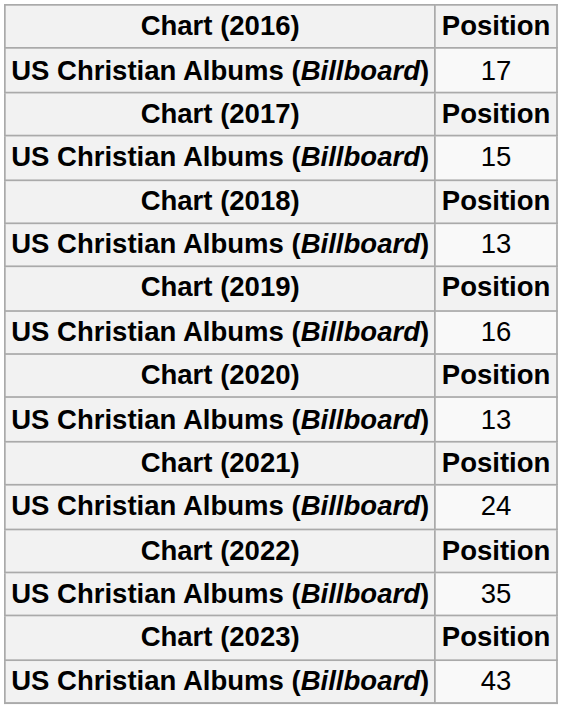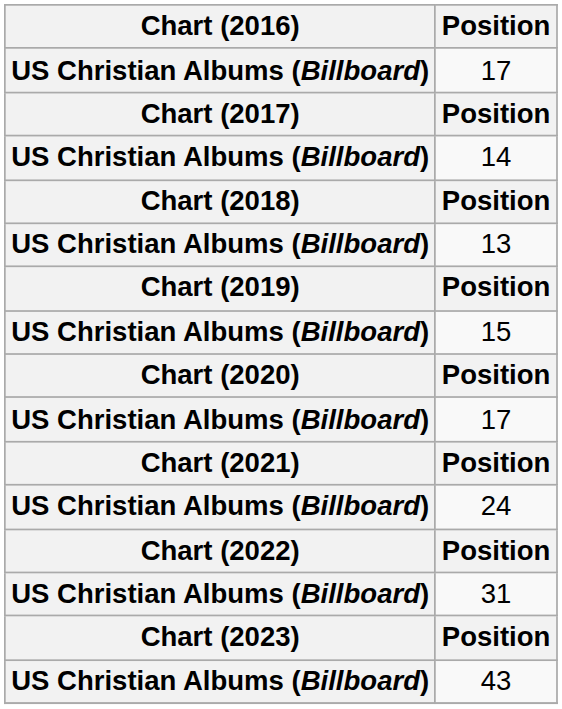(496, 157) 15 -> (496, 157) 14
(496, 331) 16 -> (496, 331) 15
(496, 419) 13 -> (496, 419) 17
(496, 593) 35 -> (496, 593) 31
